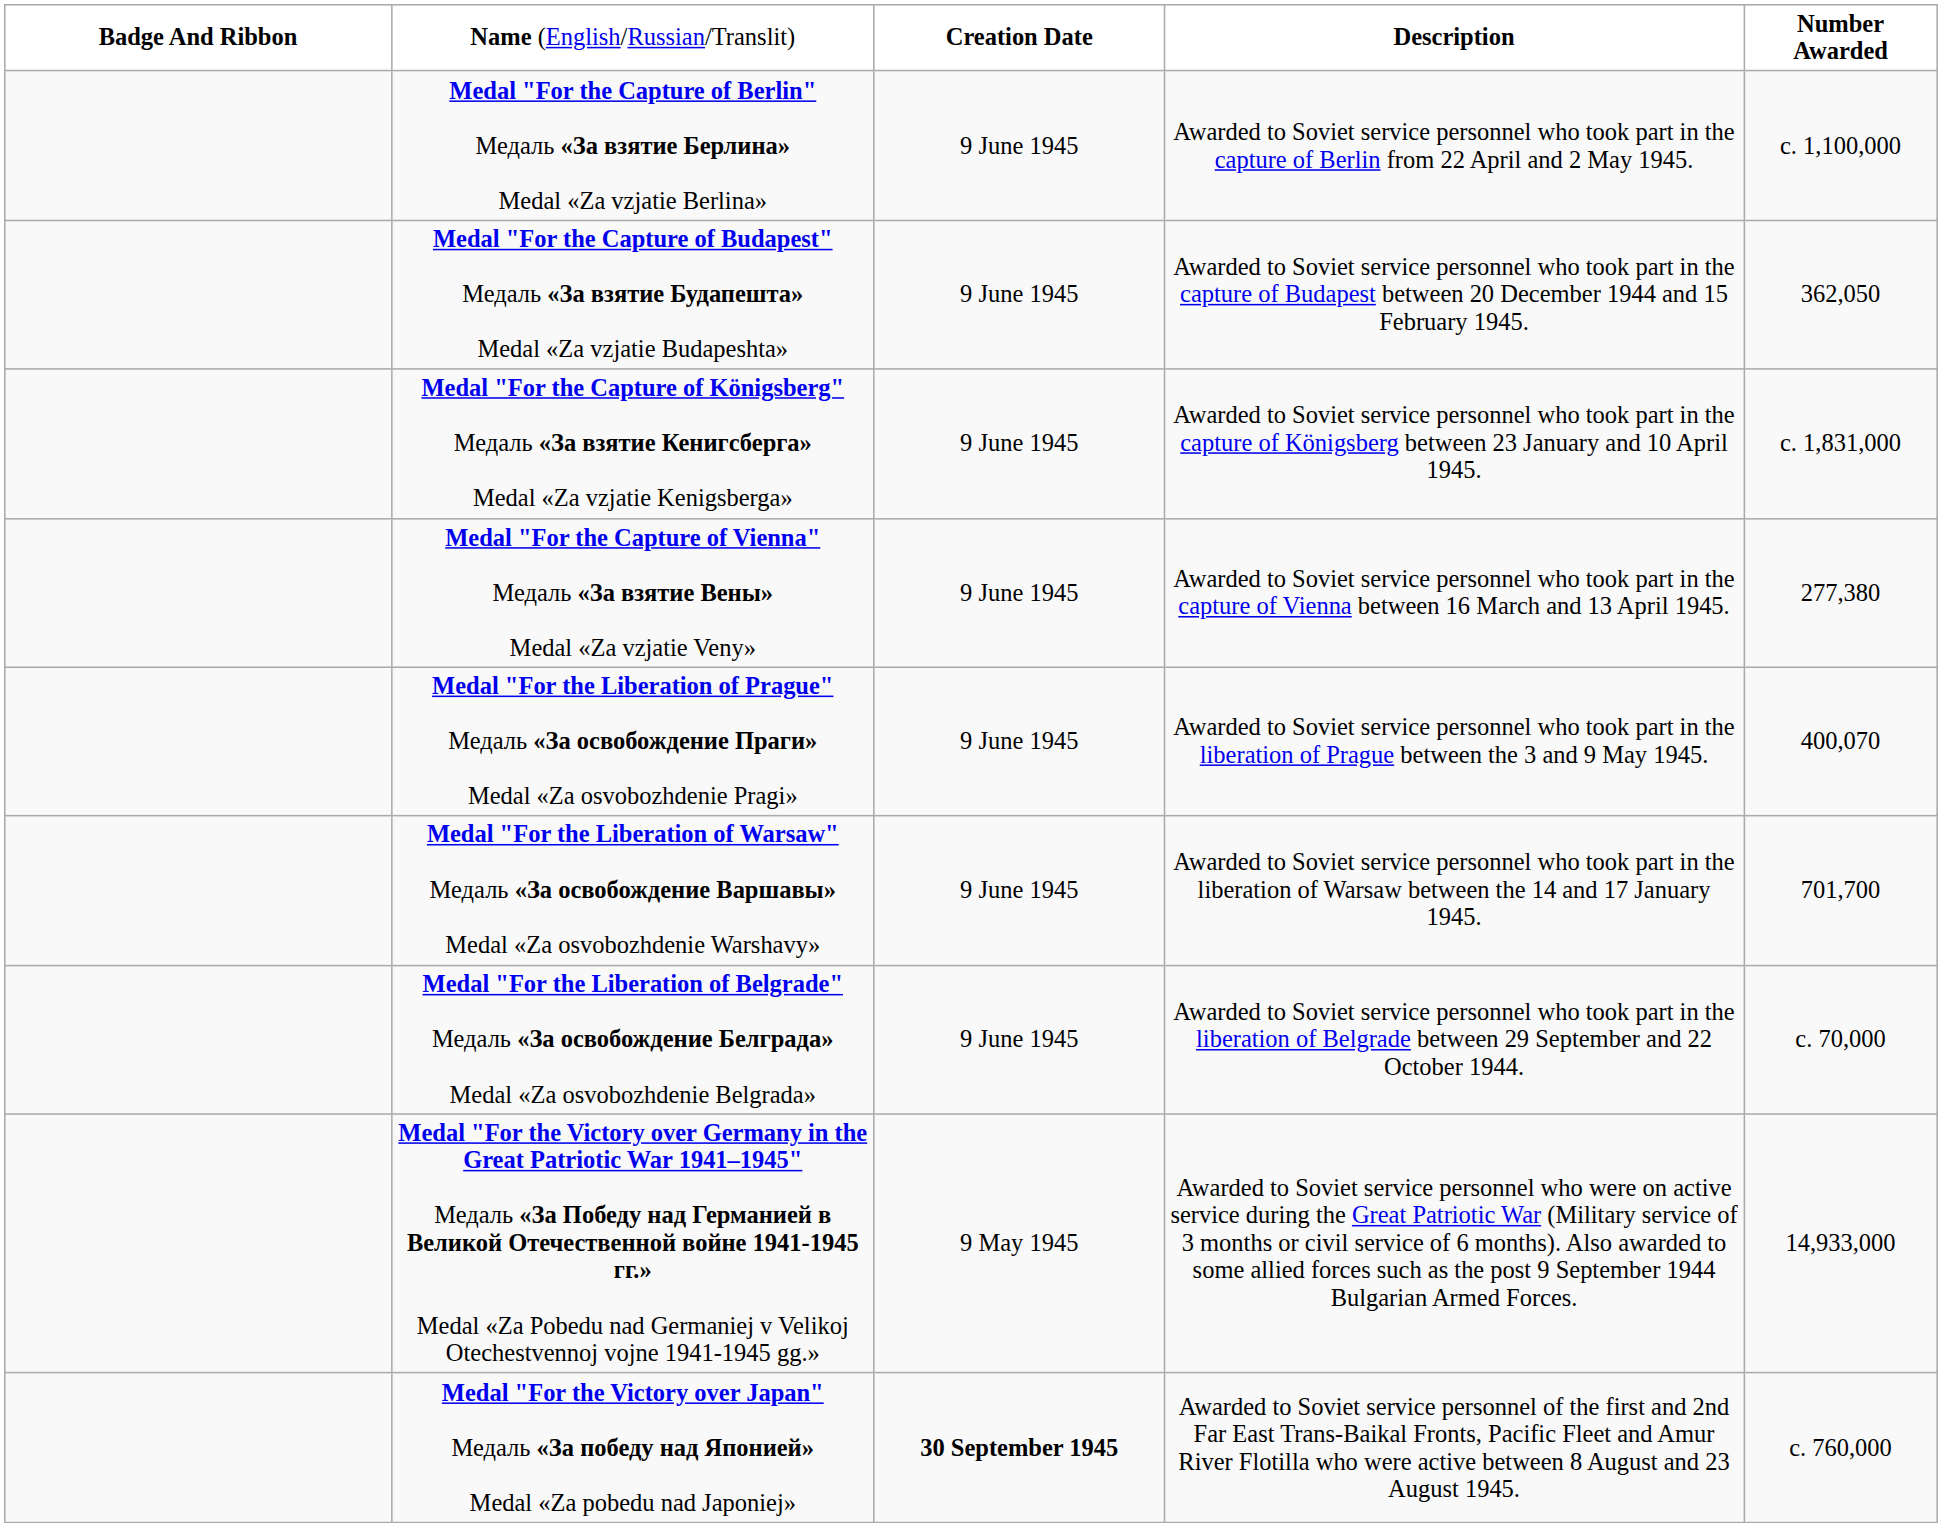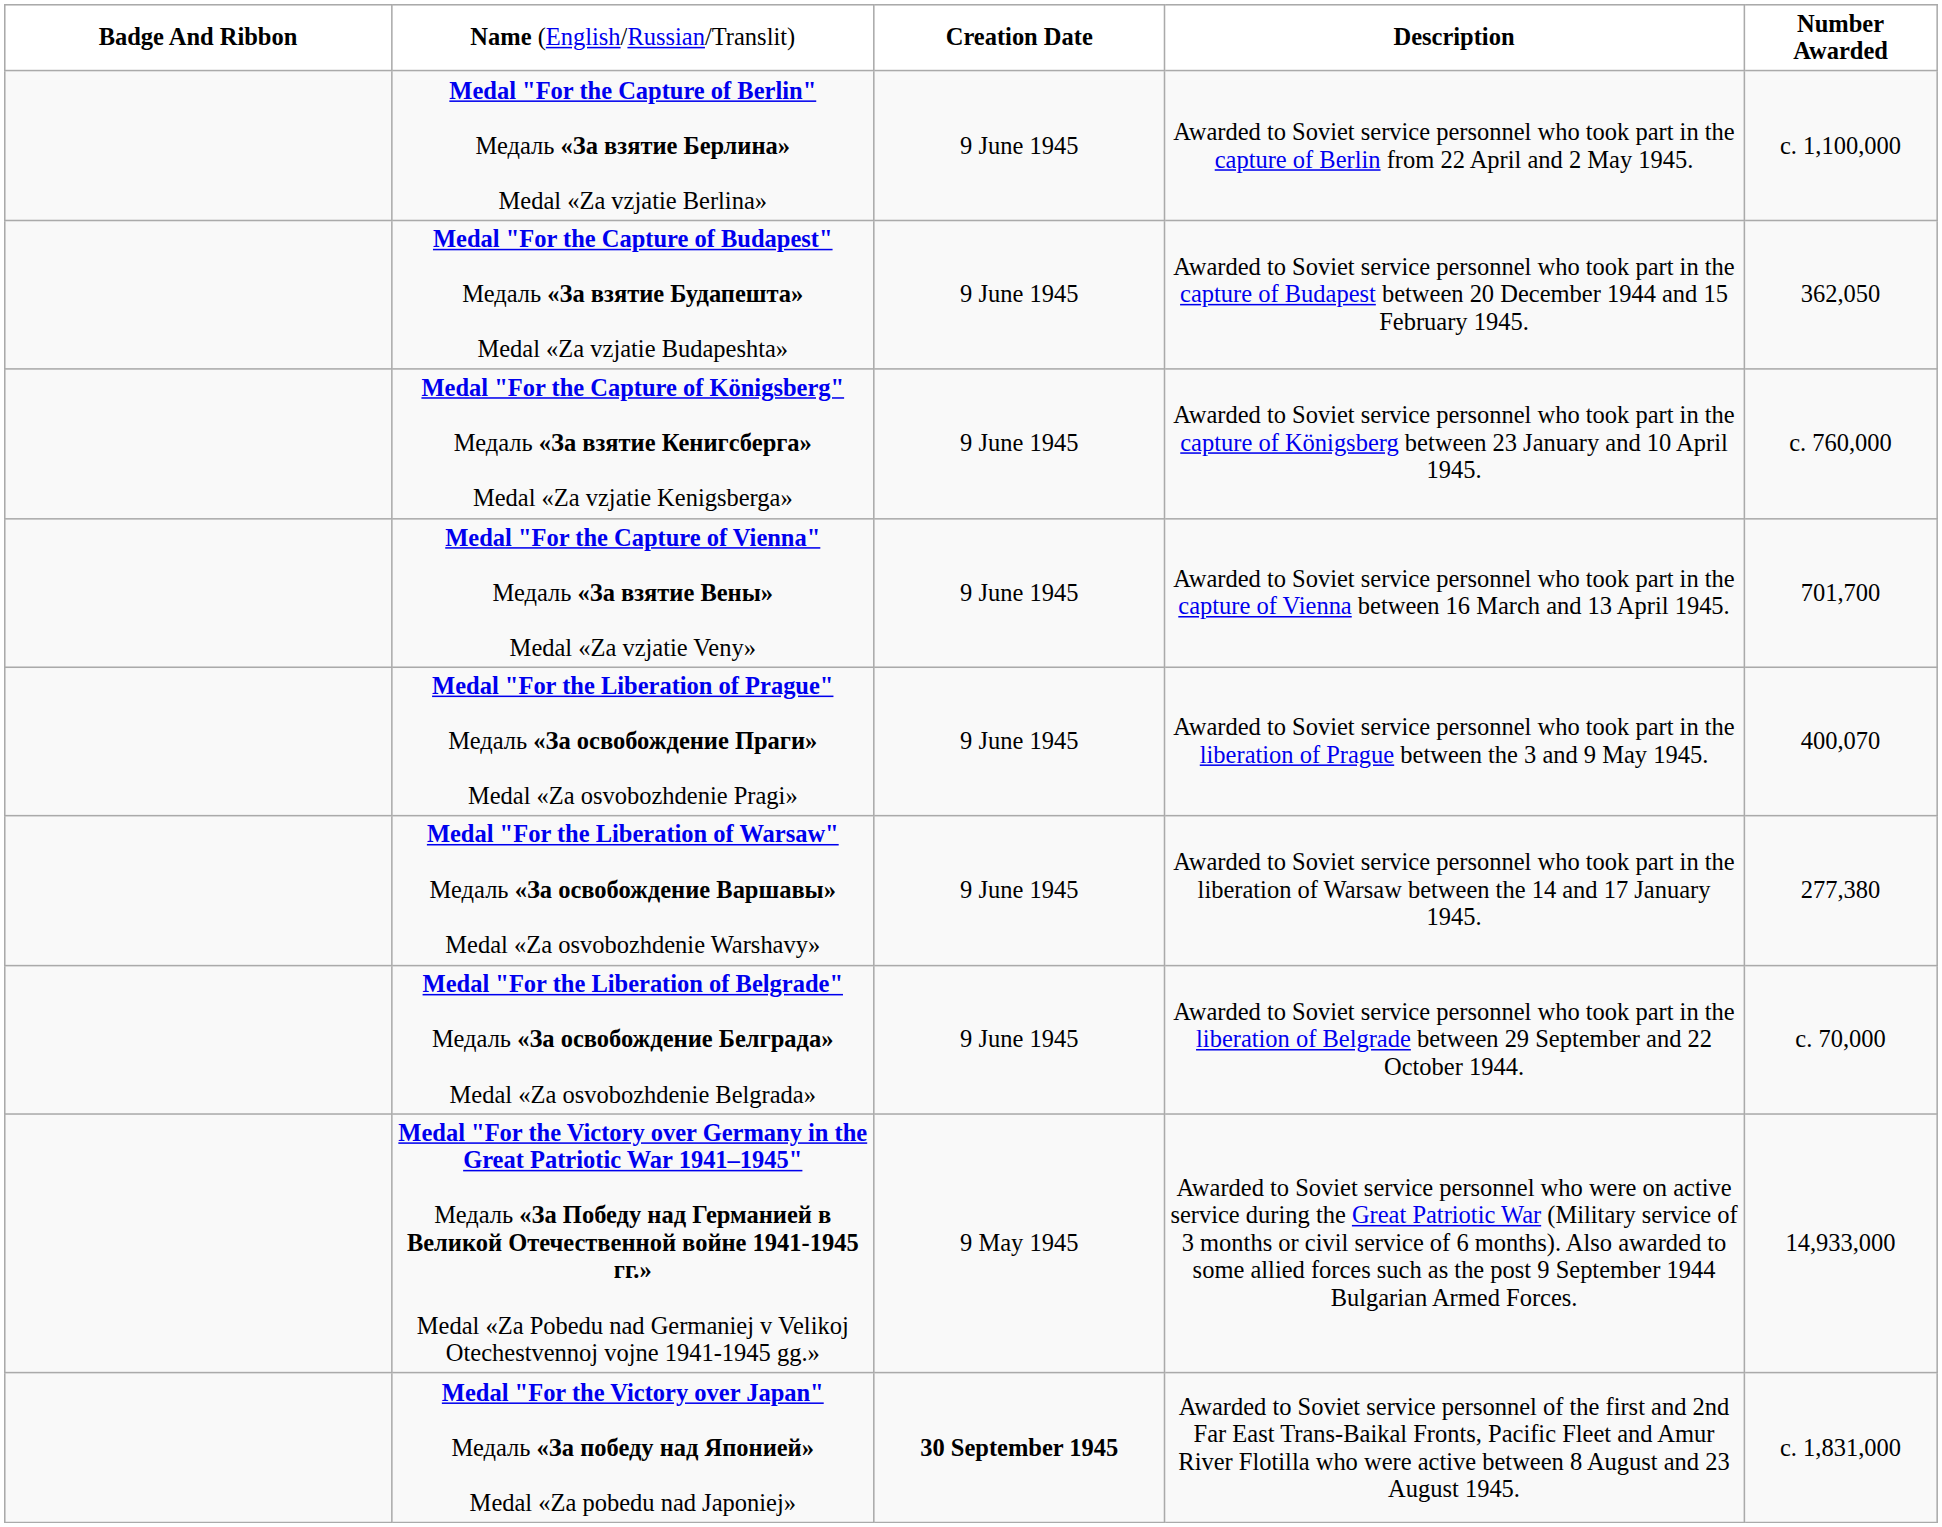(1841, 443) c. 1,831,000 -> (1841, 443) c. 760,000
(1841, 592) 277,380 -> (1841, 592) 701,700
(1841, 890) 701,700 -> (1841, 890) 277,380
(1841, 1447) c. 760,000 -> (1841, 1447) c. 1,831,000
